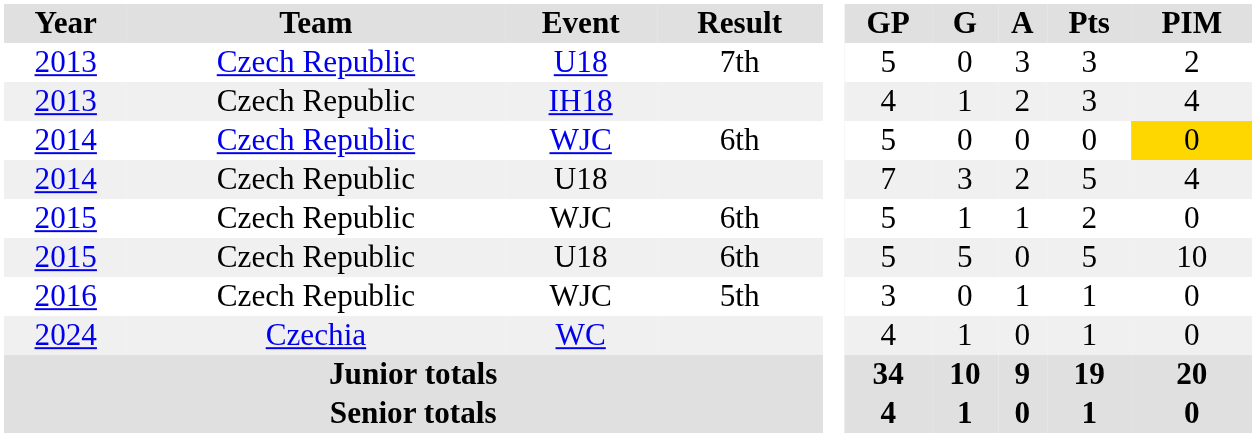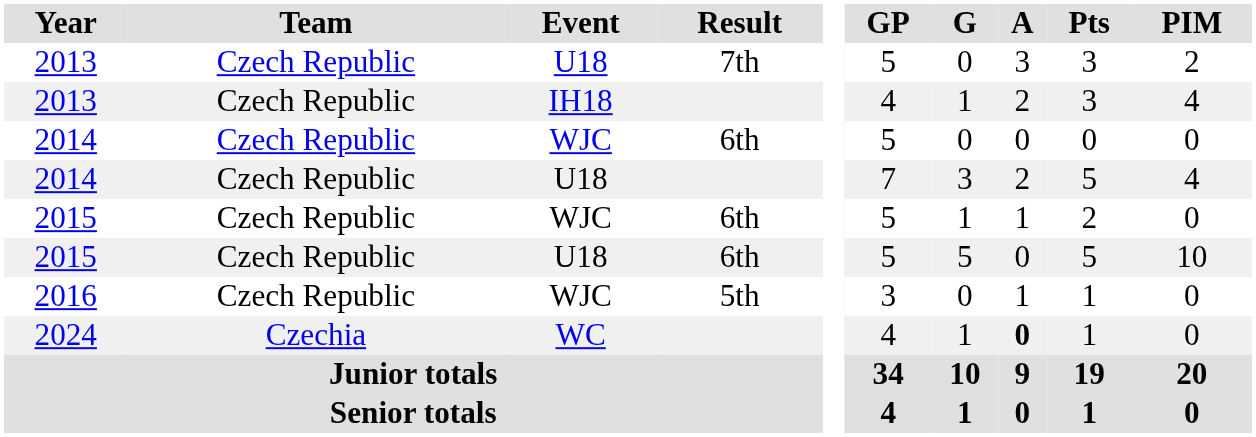(1192, 140) gold background -> (1192, 140) no background
(1022, 335) normal -> (1022, 335) bold
